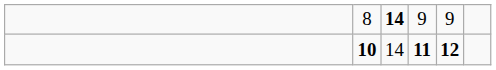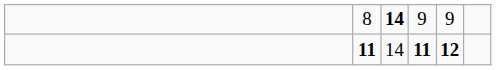(367, 49) 10 -> (367, 49) 11
